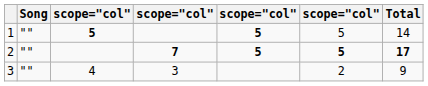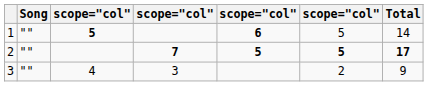(258, 33) 5 -> (258, 33) 6
